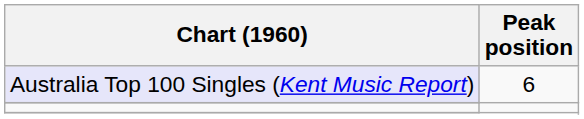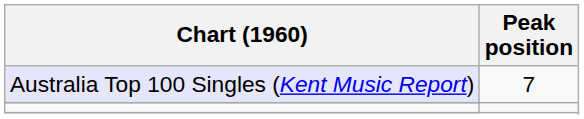(529, 84) 6 -> (529, 84) 7
